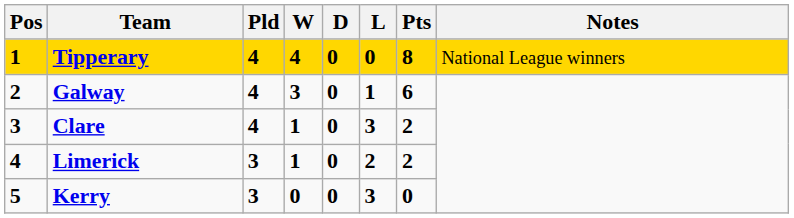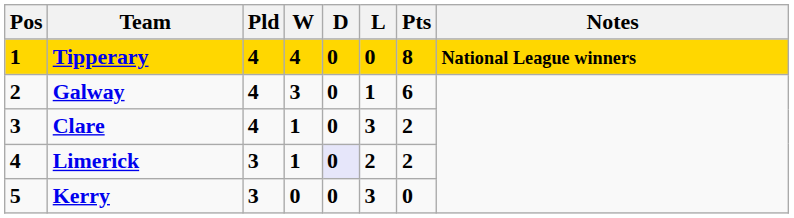(533, 58) normal -> (539, 56) bold
(333, 160) no background -> (333, 160) lavender background
